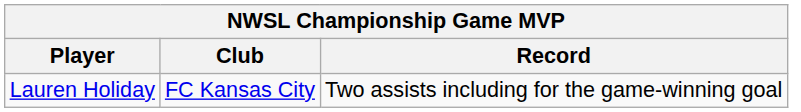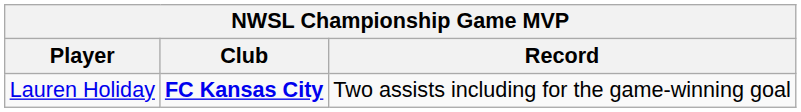(240, 90) normal -> (244, 90) bold
